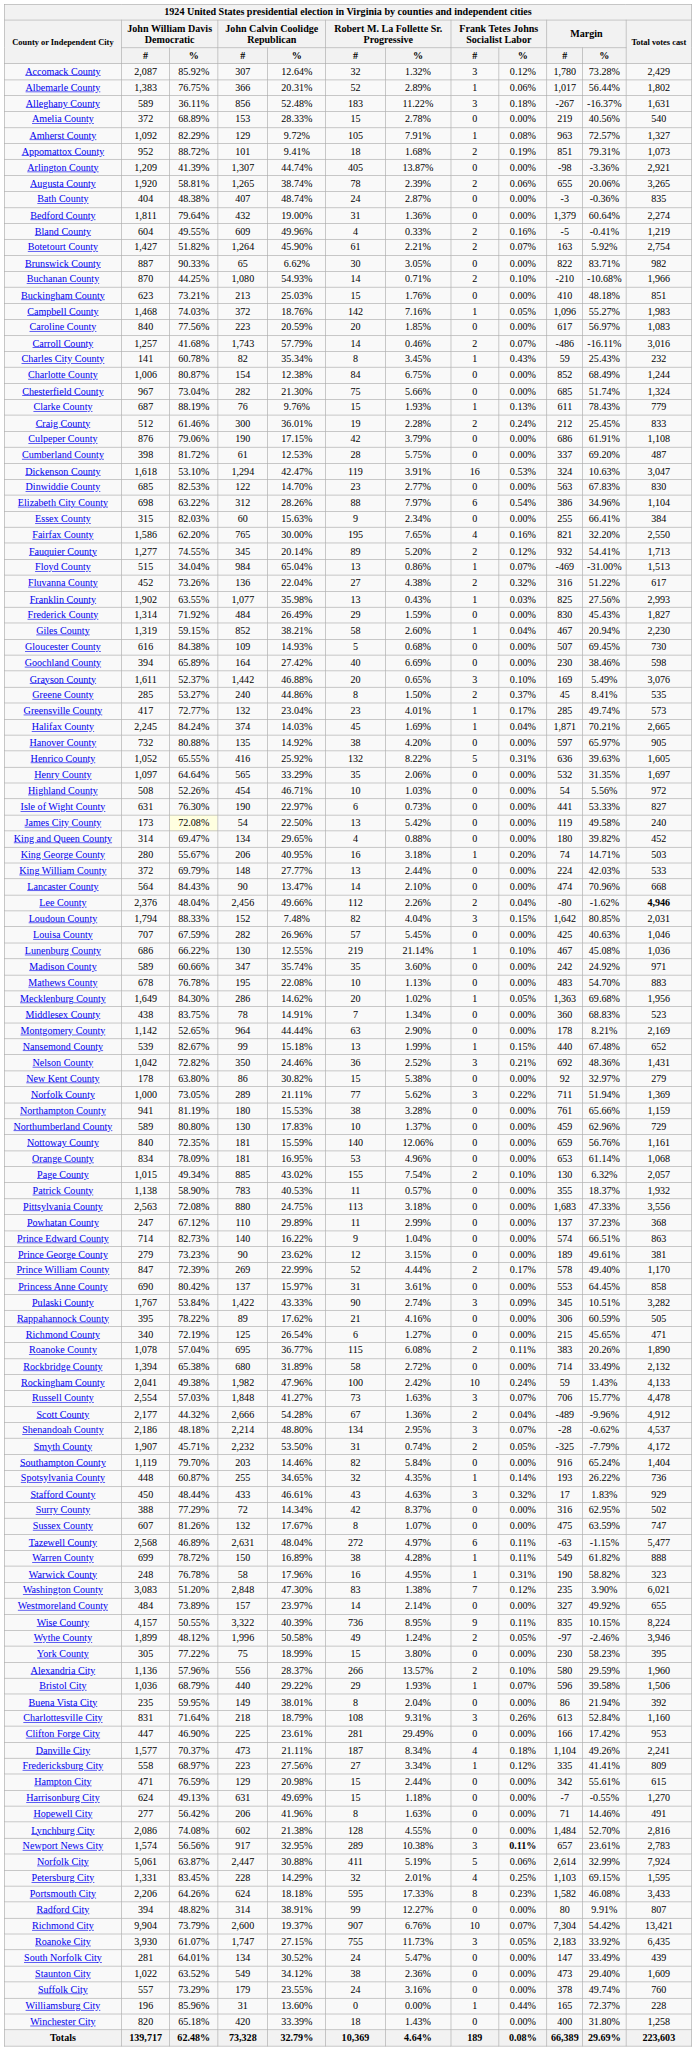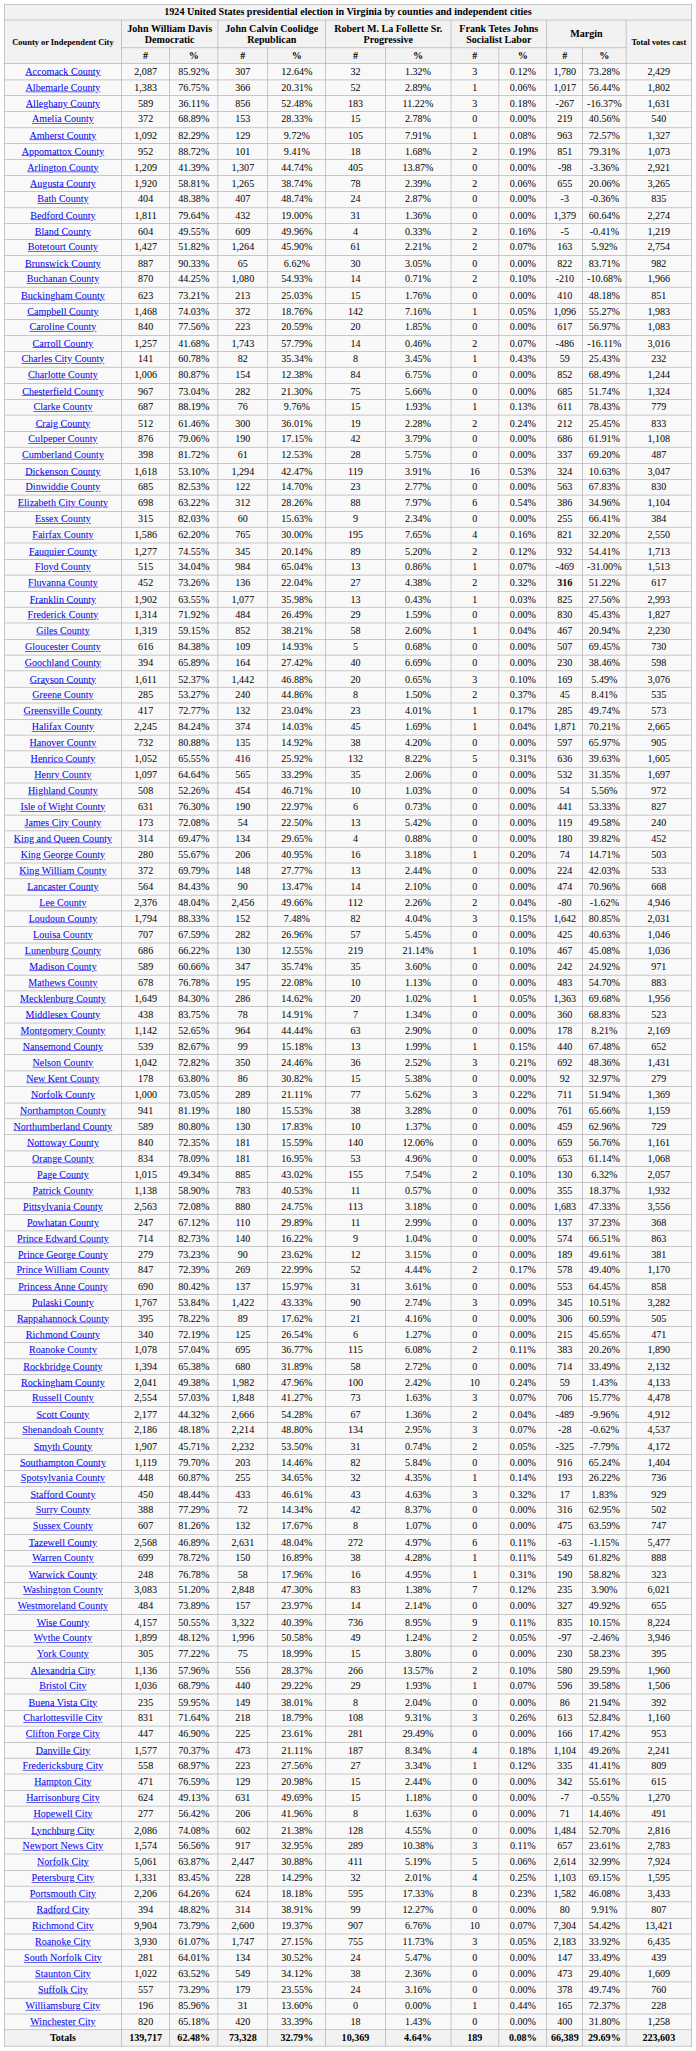(565, 583) normal -> (565, 583) bold
(194, 823) lightyellow background -> (194, 823) no background
(659, 903) bold -> (659, 903) normal
(523, 1846) bold -> (523, 1846) normal
